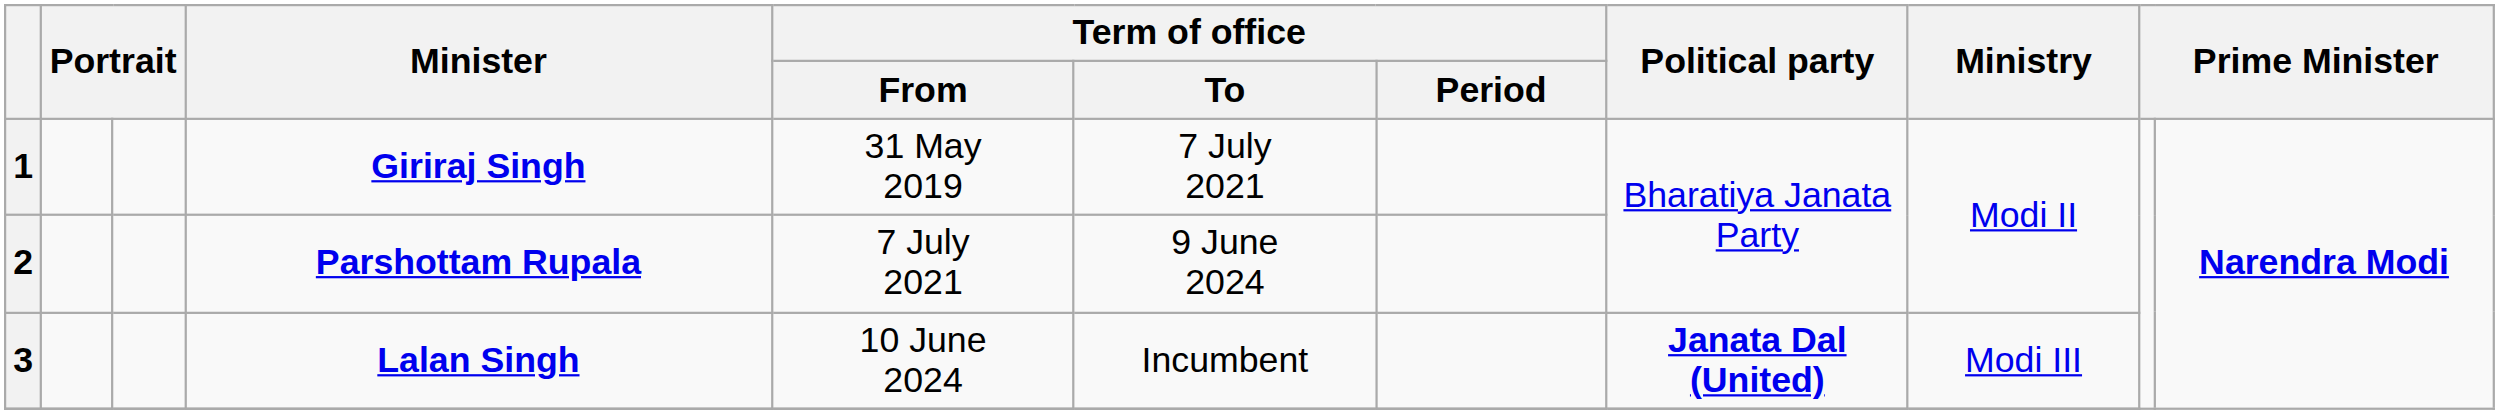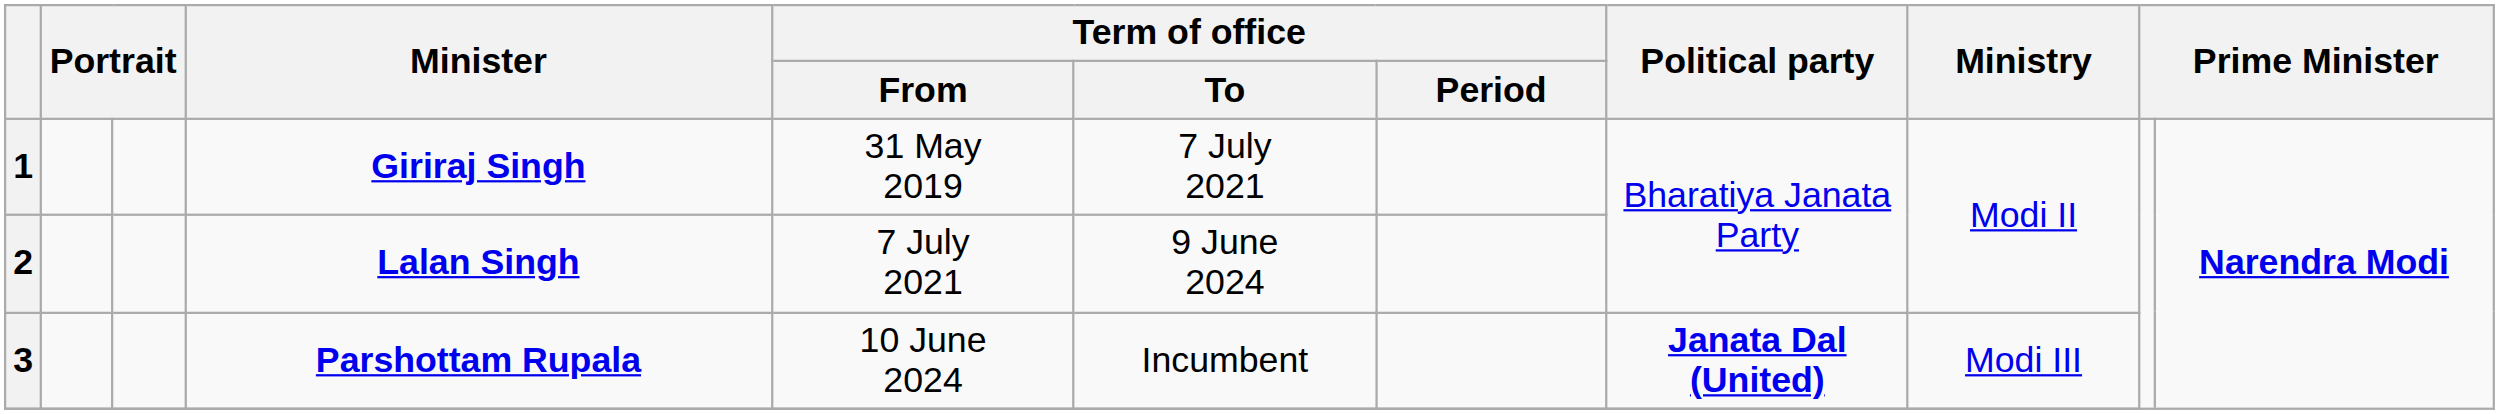(478, 262) Parshottam Rupala -> (478, 262) Lalan Singh
(478, 359) Lalan Singh -> (478, 359) Parshottam Rupala
